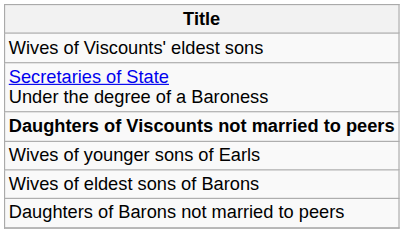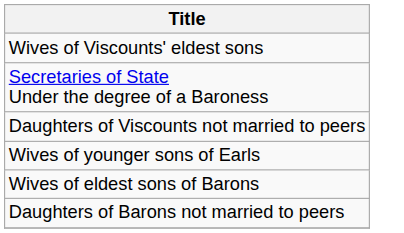(202, 126) bold -> (187, 126) normal
